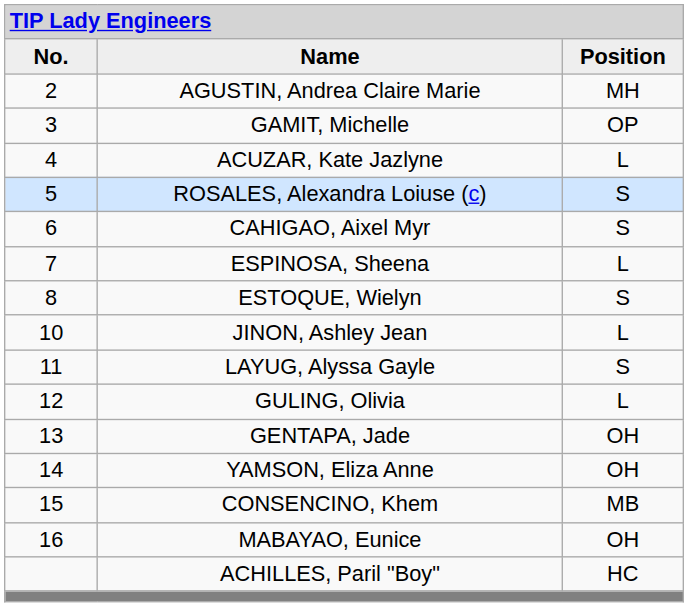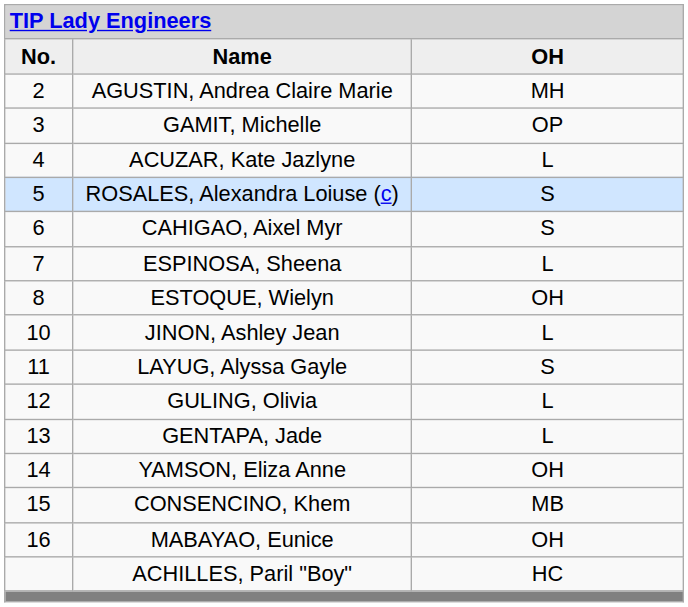(623, 56) Position -> (548, 56) OH
(623, 297) S -> (548, 297) OH
(623, 435) OH -> (548, 435) L
